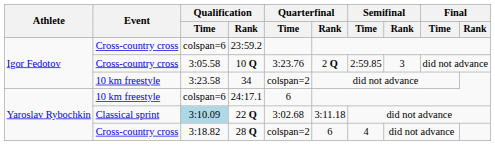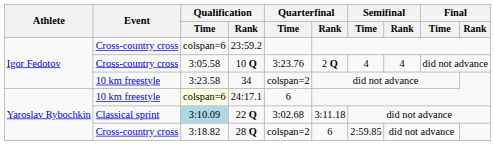(366, 63) 2:59.85 -> (366, 63) 4
(402, 63) 3 -> (402, 63) 4
(204, 98) no background -> (204, 98) lightyellow background
(366, 132) 4 -> (366, 132) 2:59.85
